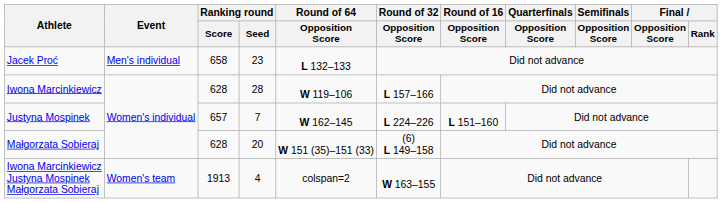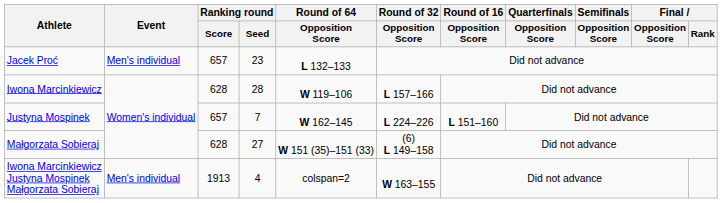(219, 61) 658 -> (219, 61) 657
(258, 145) 20 -> (258, 145) 27
(141, 179) Women's team -> (143, 179) Men's individual
